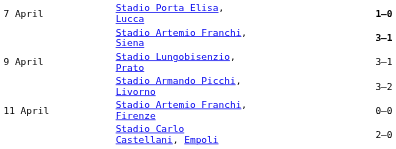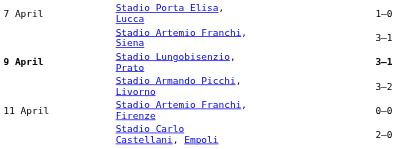(384, 14) bold -> (384, 14) normal
(384, 38) bold -> (384, 38) normal
(23, 62) normal -> (23, 62) bold
(384, 62) normal -> (384, 62) bold
